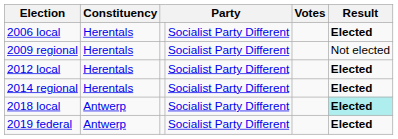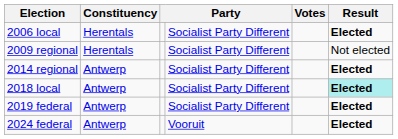- row: (34, 69)
(108, 87) Herentals -> (105, 69) Antwerp
+ row: (40, 124)
